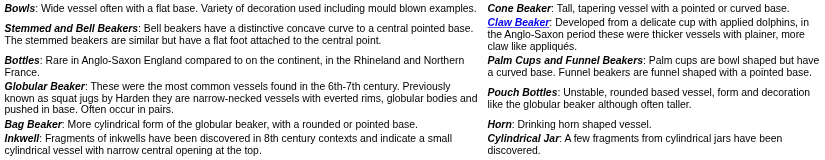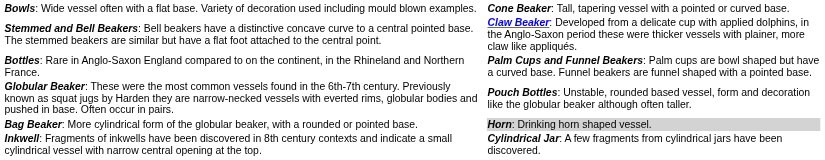(570, 124) no background -> (570, 124) lightgrey background
